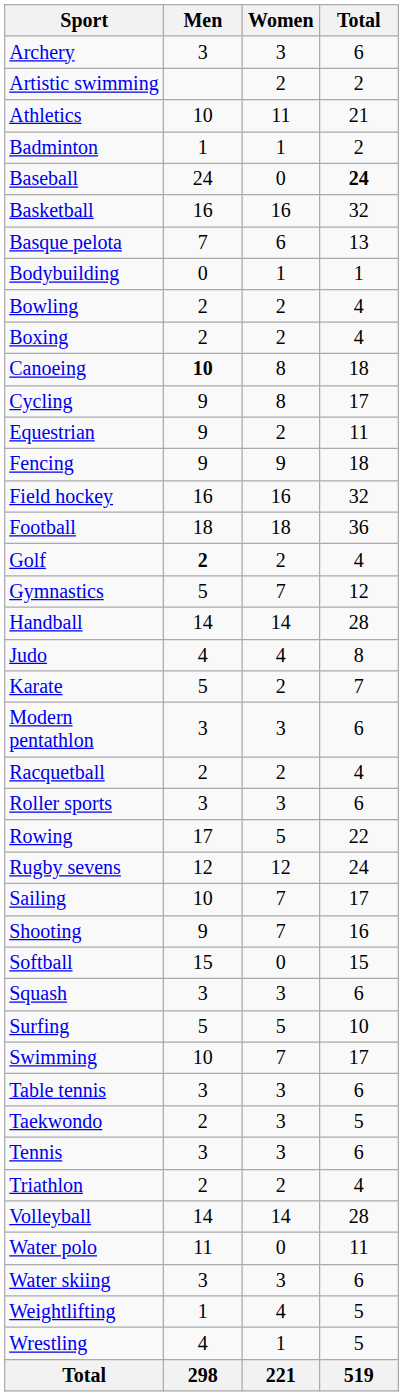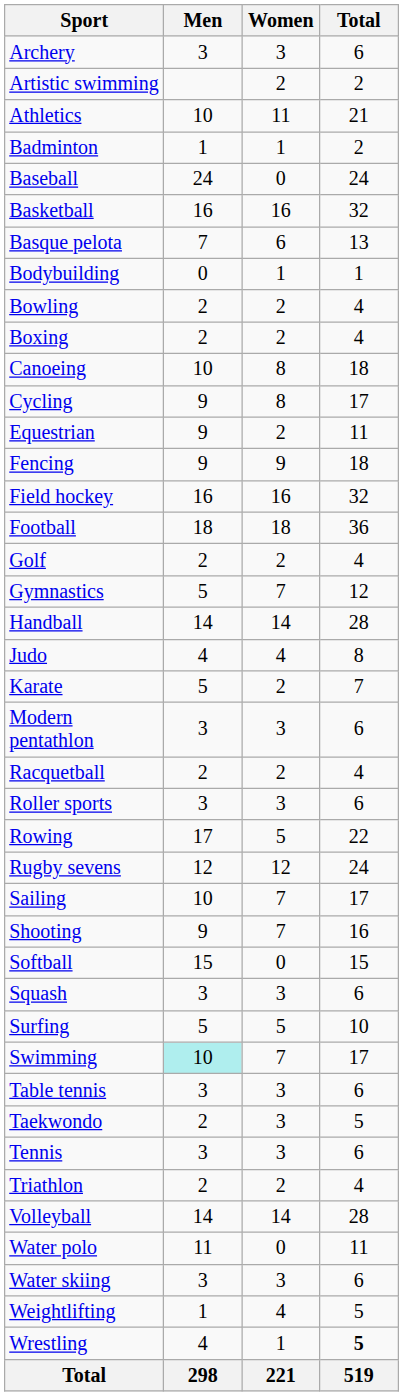(359, 178) bold -> (359, 178) normal
(203, 369) bold -> (203, 369) normal
(203, 559) bold -> (203, 559) normal
(203, 1057) no background -> (203, 1057) paleturquoise background
(359, 1343) normal -> (359, 1343) bold
